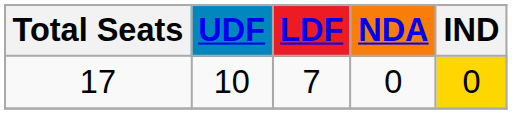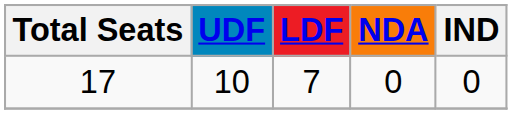(472, 81) gold background -> (472, 81) no background
